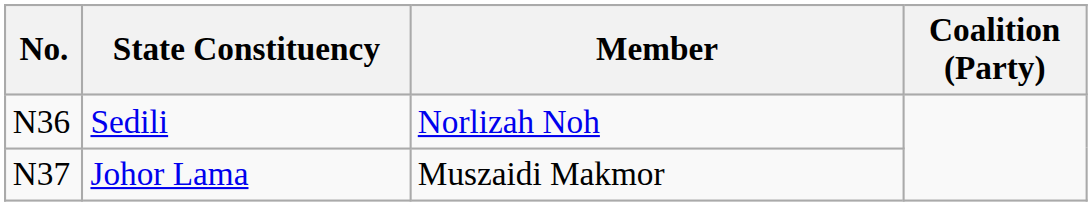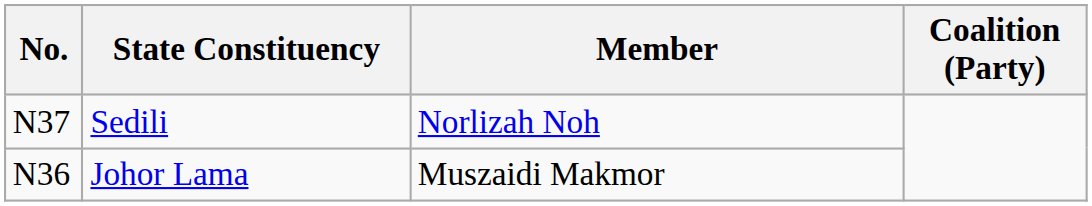(41, 121) N36 -> (41, 121) N37
(41, 173) N37 -> (41, 173) N36
